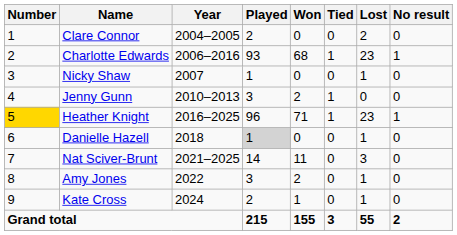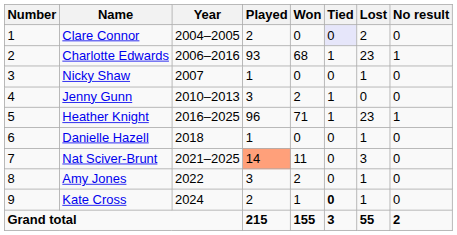(331, 35) no background -> (331, 35) lavender background
(11, 117) gold background -> (11, 117) no background
(249, 138) lightgrey background -> (249, 138) no background
(253, 158) no background -> (253, 158) lightsalmon background
(331, 199) normal -> (331, 199) bold
